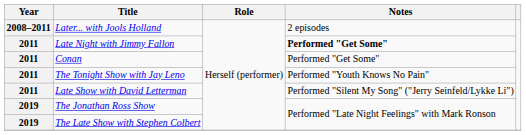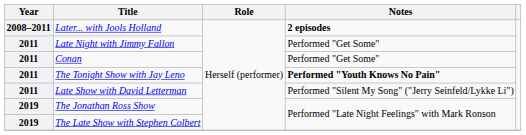(308, 28) normal -> (309, 28) bold
(338, 43) bold -> (333, 43) normal
(358, 75) normal -> (364, 75) bold
